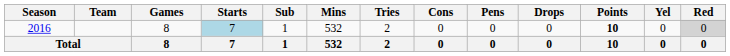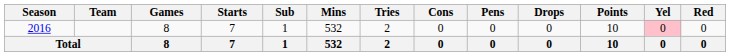(232, 28) lightblue background -> (232, 28) no background
(612, 28) bold -> (612, 28) normal
(663, 28) no background -> (663, 28) pink background
(704, 28) lightgrey background -> (704, 28) no background
